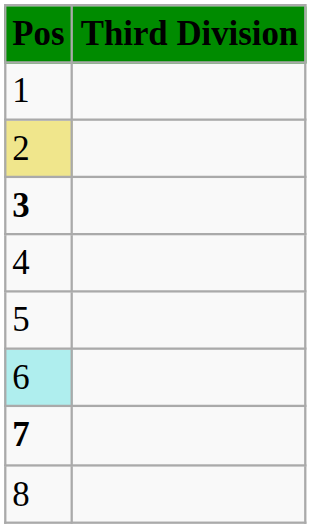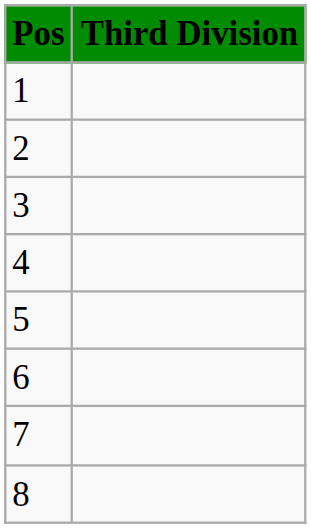(21, 147) khaki background -> (21, 147) no background
(21, 205) bold -> (21, 205) normal
(21, 377) paleturquoise background -> (21, 377) no background
(21, 434) bold -> (21, 434) normal
